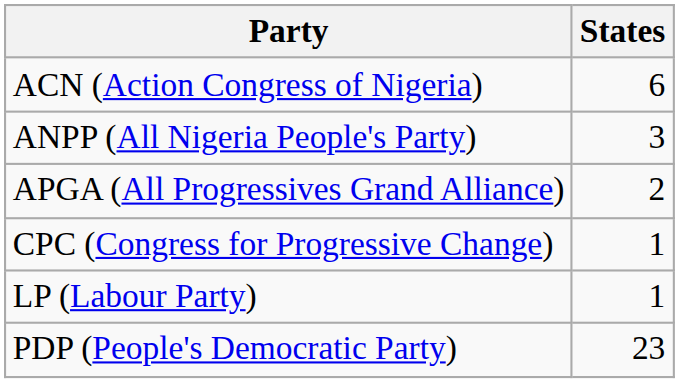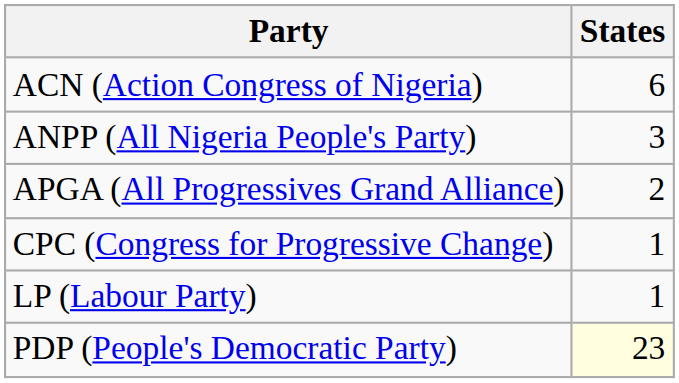(649, 349) no background -> (649, 349) lightyellow background
